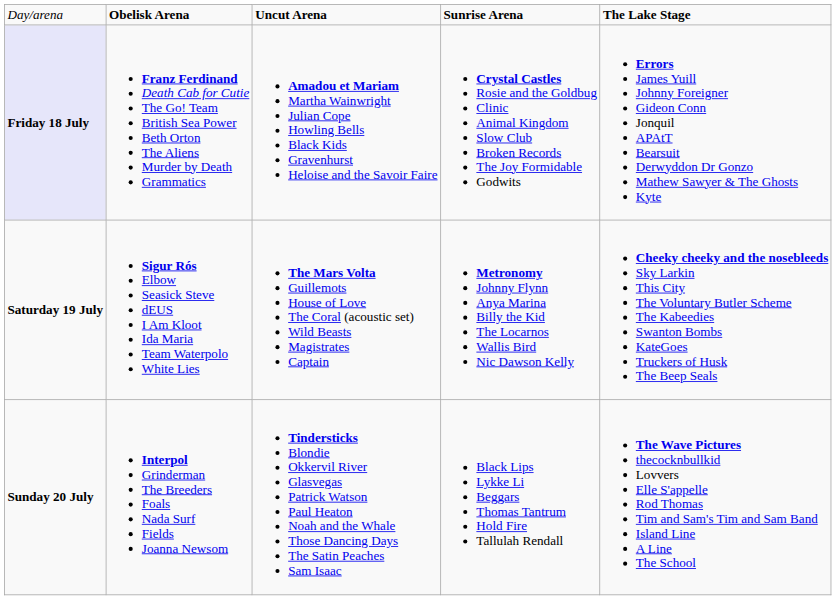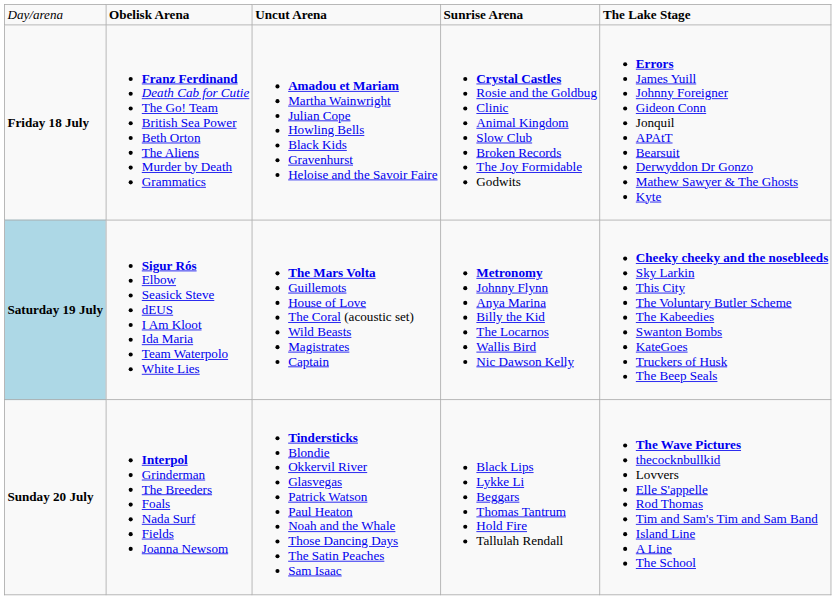(48, 122) lavender background -> (48, 122) no background
(55, 309) no background -> (55, 309) lightblue background
